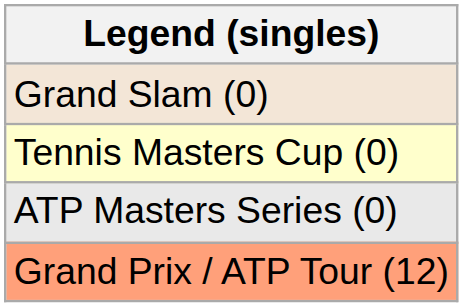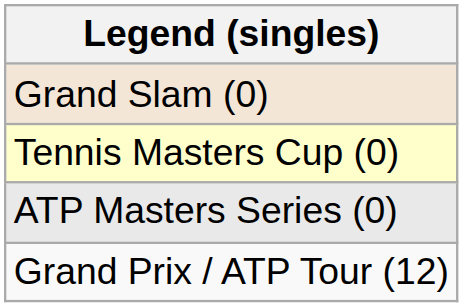(231, 270) lightsalmon background -> (231, 270) no background
